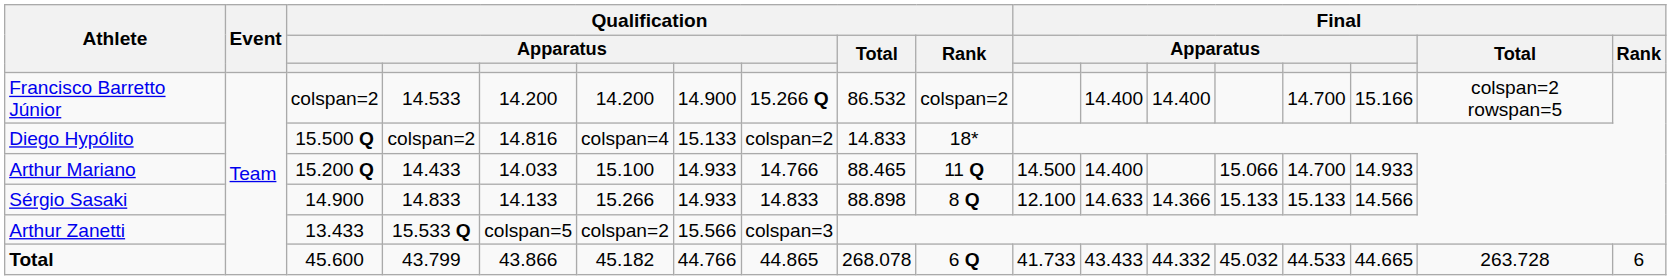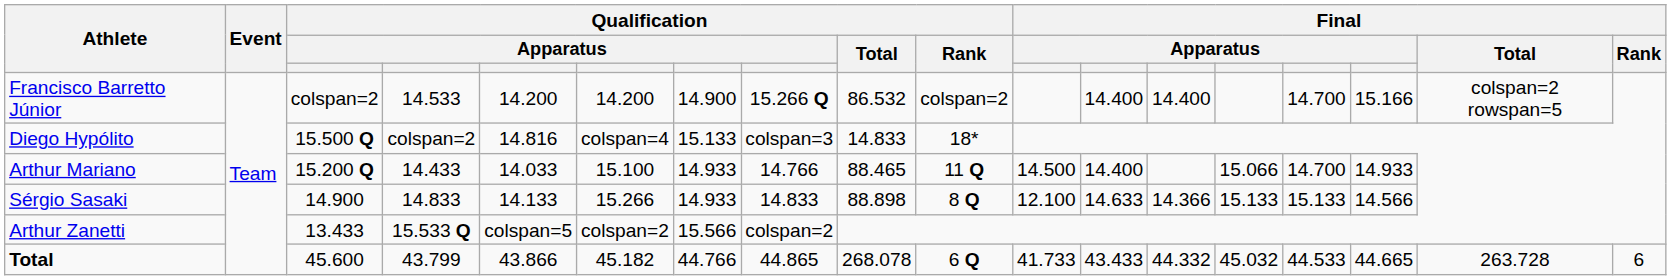(789, 139) colspan=2 -> (789, 139) colspan=3
(789, 230) colspan=3 -> (789, 230) colspan=2
